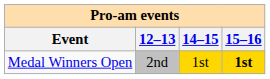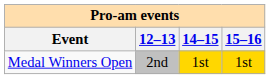(243, 62) bold -> (243, 62) normal
